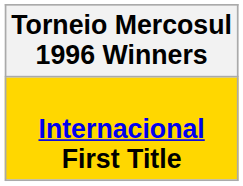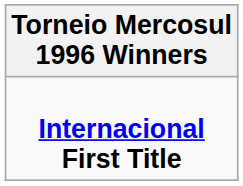(122, 143) gold background -> (122, 143) no background
